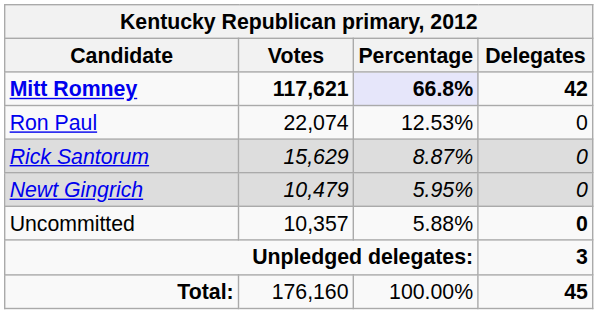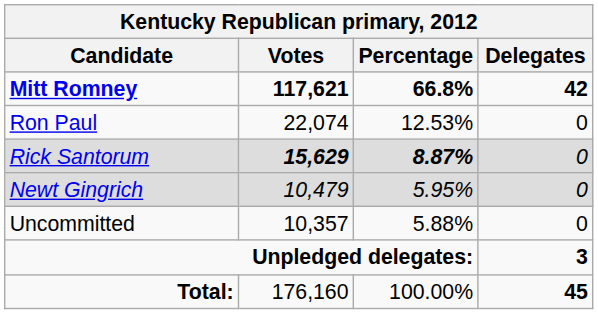(443, 89) lavender background -> (443, 89) no background
(316, 156) normal -> (316, 156) bold
(443, 156) normal -> (443, 156) bold
(582, 224) bold -> (582, 224) normal
